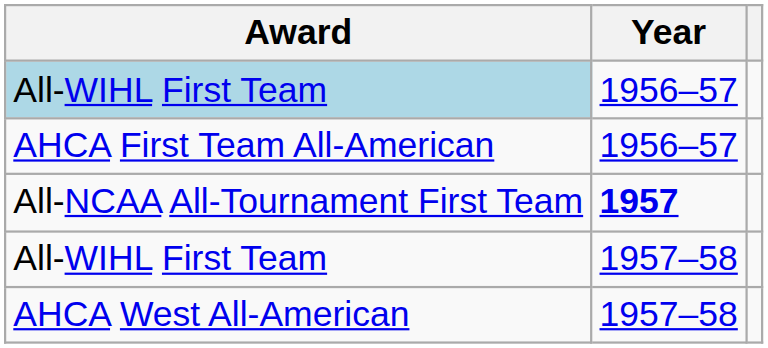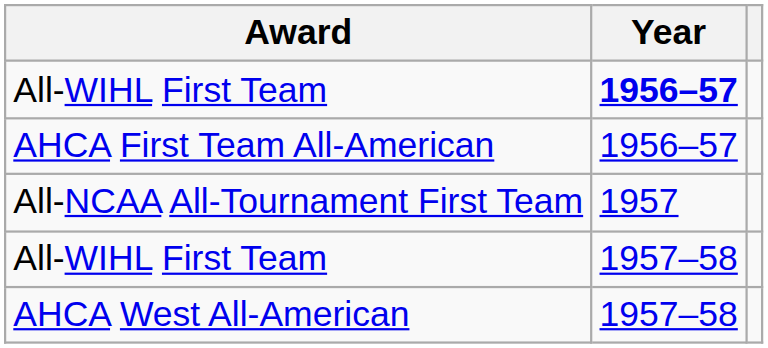(170, 88) lightblue background -> (170, 88) no background
(669, 88) normal -> (669, 88) bold
(639, 201) bold -> (639, 201) normal
